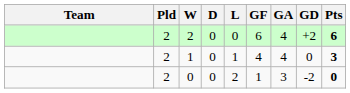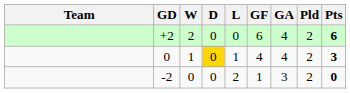columns swapped: (166, 14) <-> (309, 14)
(213, 56) no background -> (213, 56) gold background
